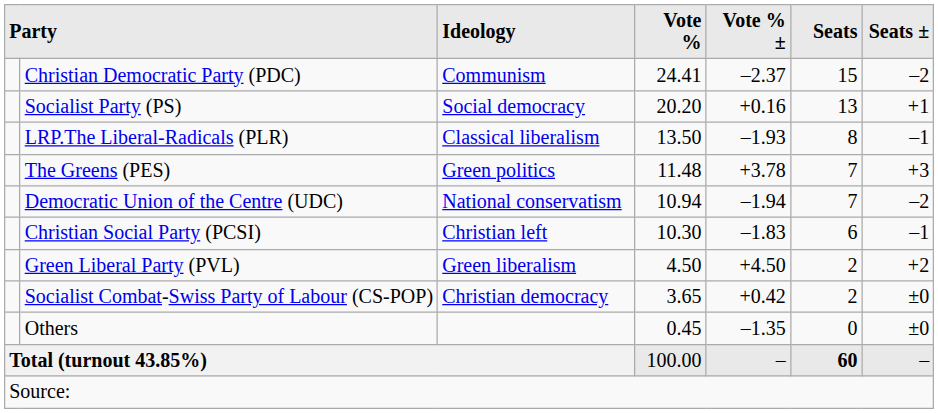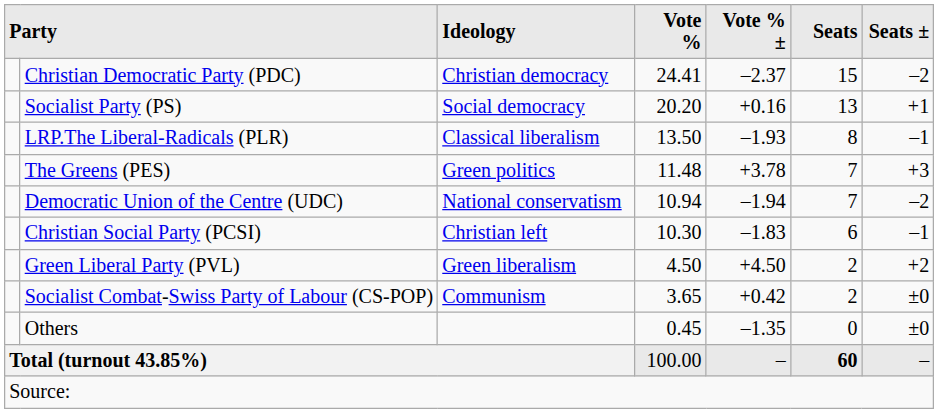(494, 74) Communism -> (525, 74) Christian democracy
(525, 296) Christian democracy -> (494, 296) Communism
